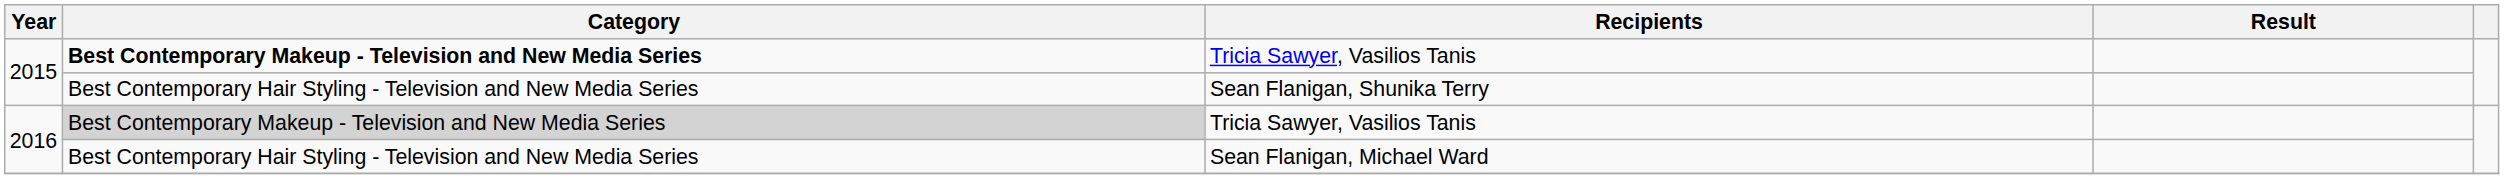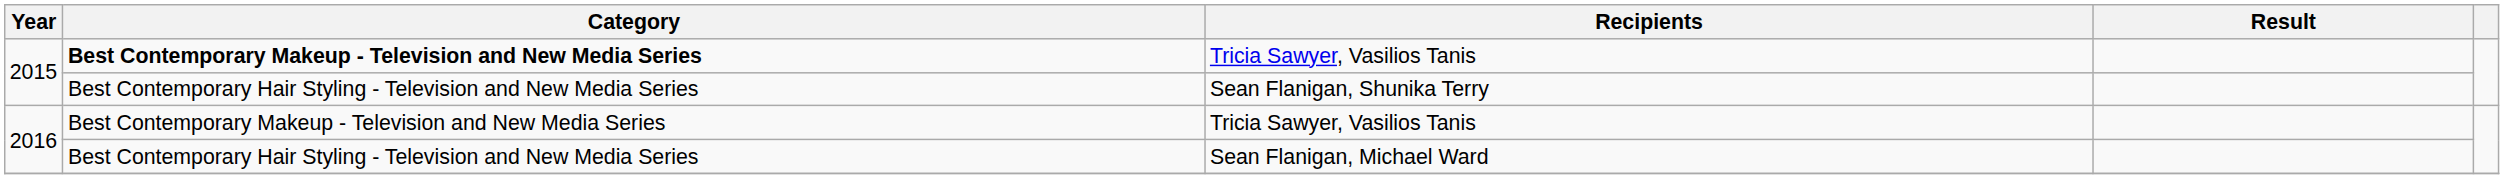(367, 123) lightgrey background -> (367, 123) no background
